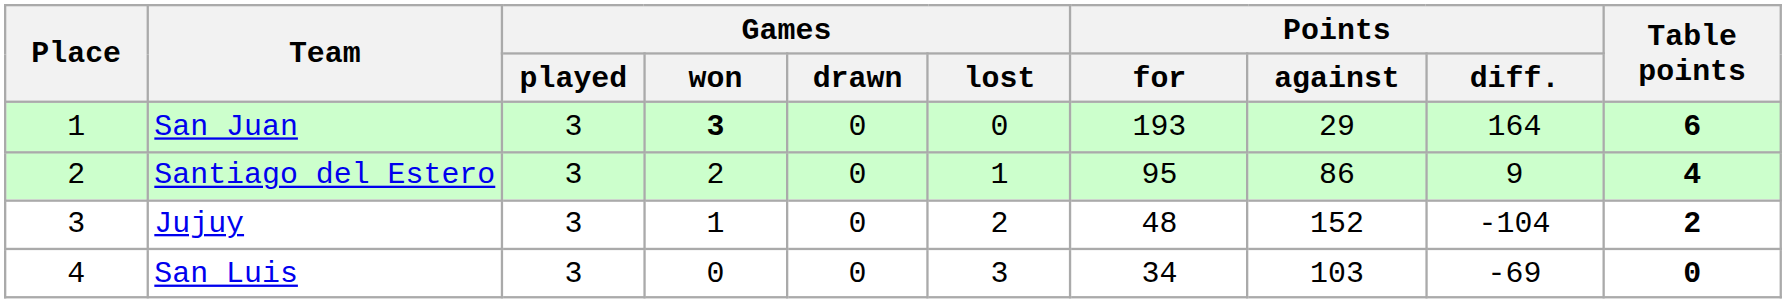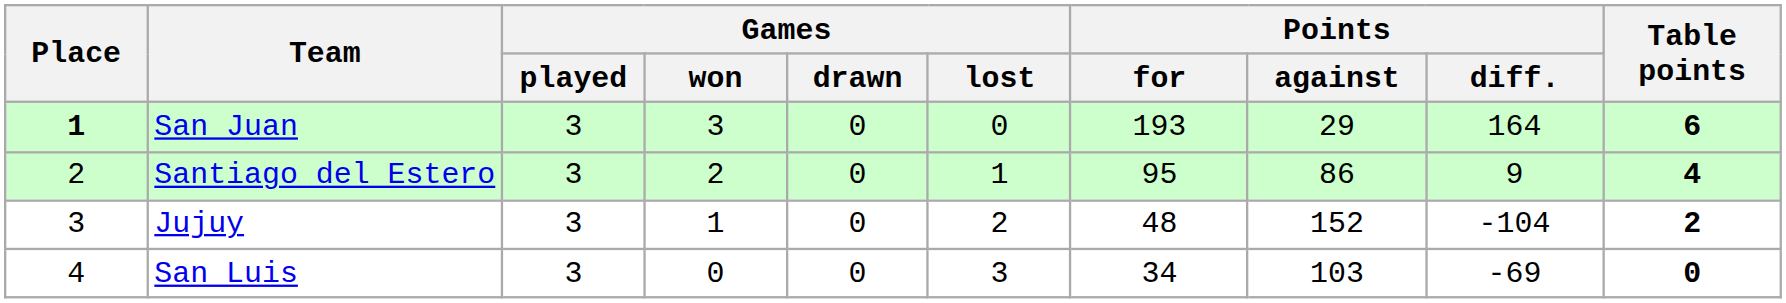(76, 127) normal -> (76, 127) bold
(715, 127) bold -> (715, 127) normal
